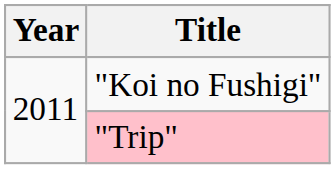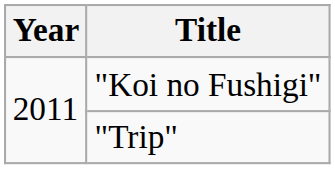(136, 136) pink background -> (136, 136) no background
